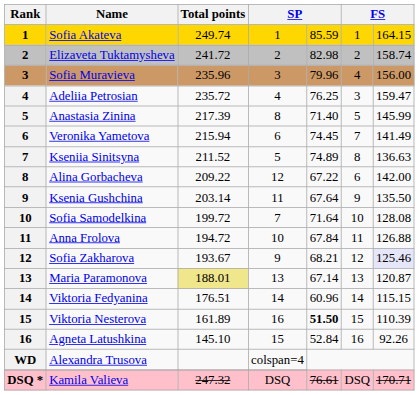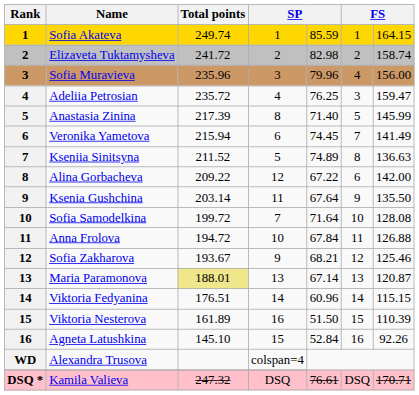(394, 258) lavender background -> (394, 258) no background
(324, 319) bold -> (324, 319) normal
